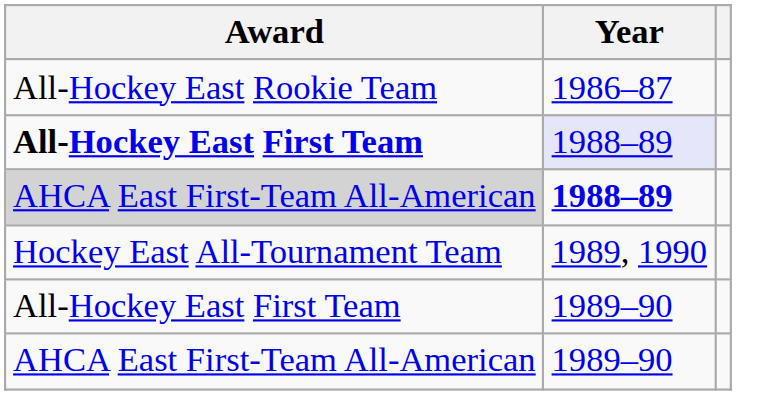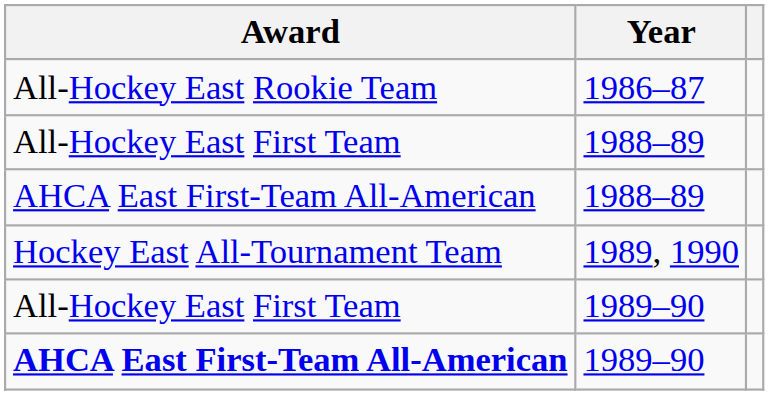(218, 141) bold -> (207, 141) normal
(612, 141) lavender background -> (644, 141) no background
(274, 196) lightgrey background -> (274, 196) no background
(612, 196) bold -> (644, 196) normal
(274, 360) normal -> (290, 360) bold
